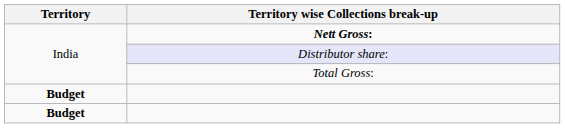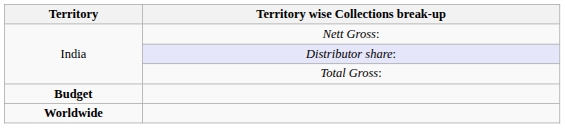(343, 34) bold -> (351, 34) normal
(66, 113) Budget -> (73, 113) Worldwide
